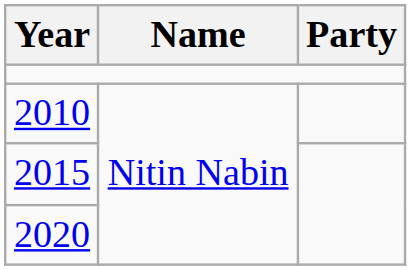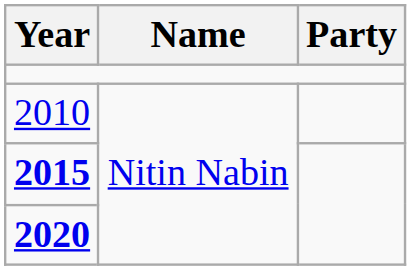(52, 173) normal -> (52, 173) bold
(52, 233) normal -> (52, 233) bold
